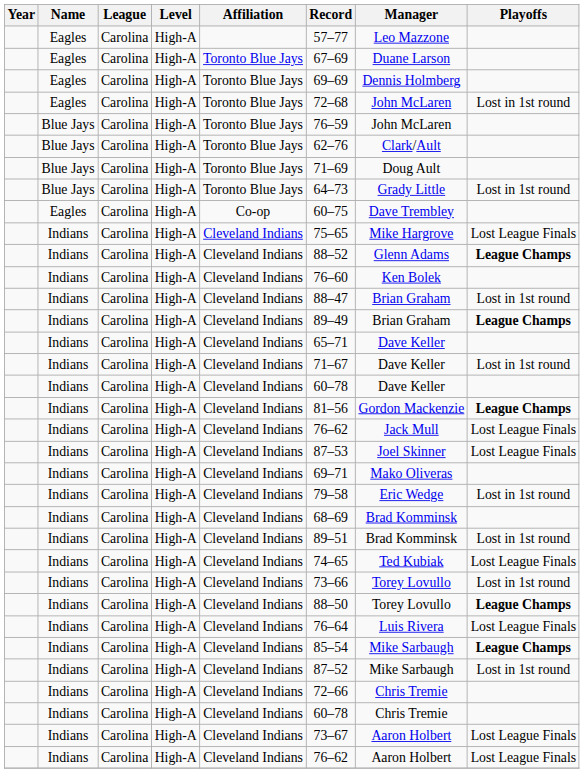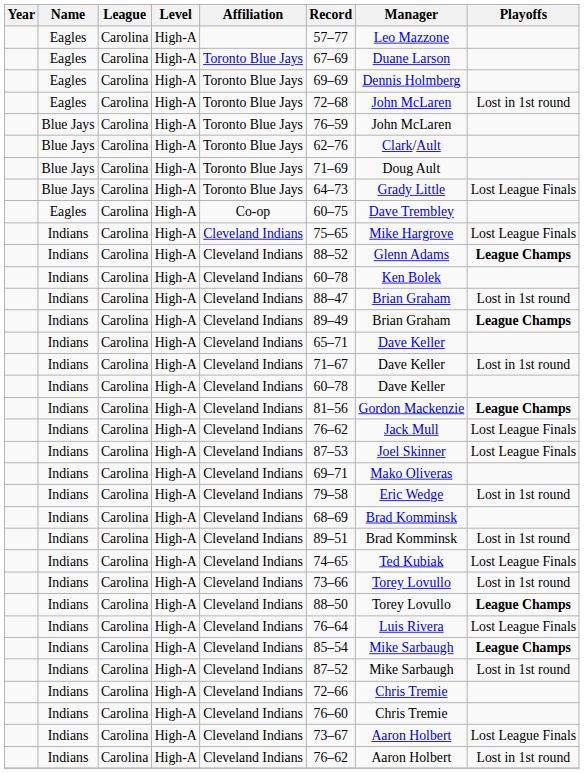(523, 189) Lost in 1st round -> (523, 189) Lost League Finals
(331, 277) 76–60 -> (331, 277) 60–78
(331, 713) 60–78 -> (331, 713) 76–60
(523, 757) Lost League Finals -> (523, 757) Lost in 1st round
